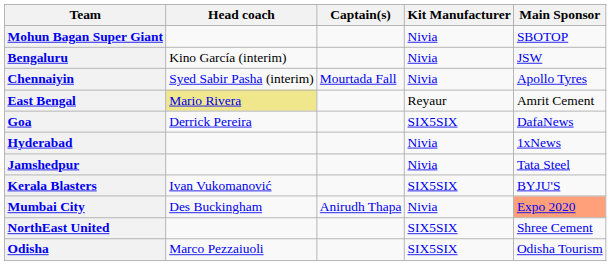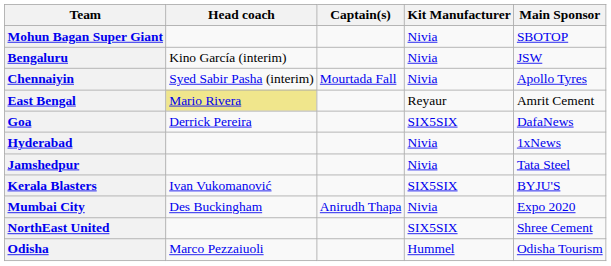(546, 206) lightsalmon background -> (546, 206) no background
(433, 249) SIX5SIX -> (431, 249) Hummel
